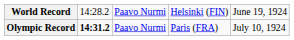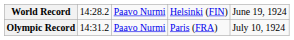(95, 27) bold -> (94, 27) normal
